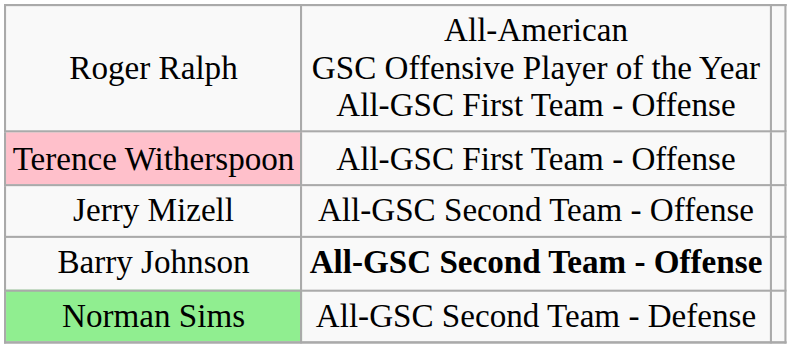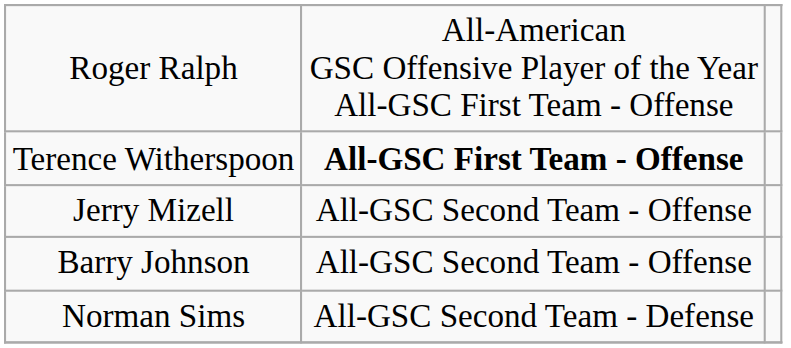(154, 157) pink background -> (154, 157) no background
(536, 157) normal -> (534, 157) bold
(536, 262) bold -> (534, 262) normal
(154, 315) lightgreen background -> (154, 315) no background
